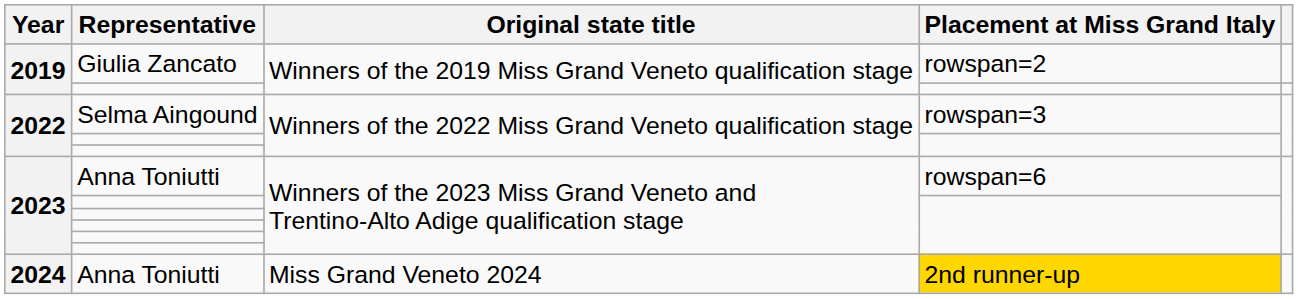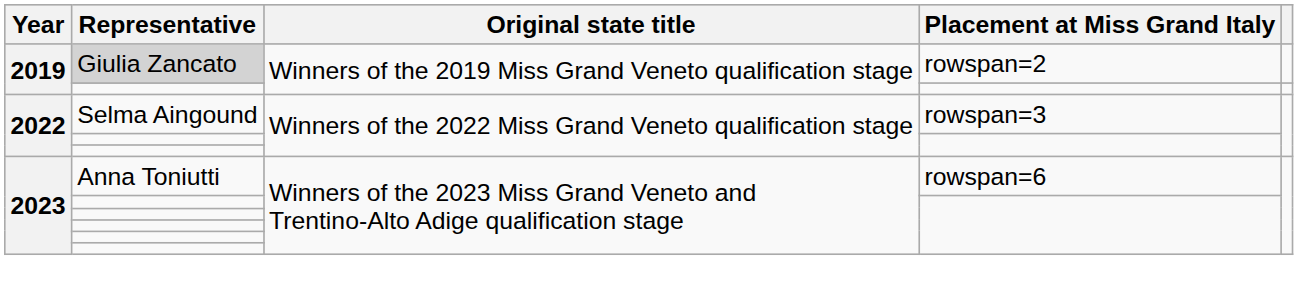(157, 64) no background -> (157, 64) lightgrey background
- row: (38, 274)
